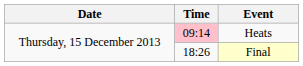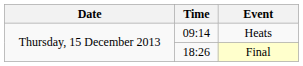(196, 33) pink background -> (196, 33) no background
